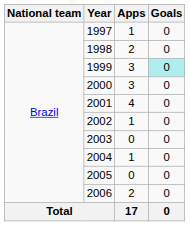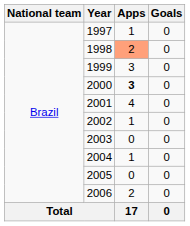(131, 49) no background -> (131, 49) lightsalmon background
(167, 67) paleturquoise background -> (167, 67) no background
(131, 85) normal -> (131, 85) bold
